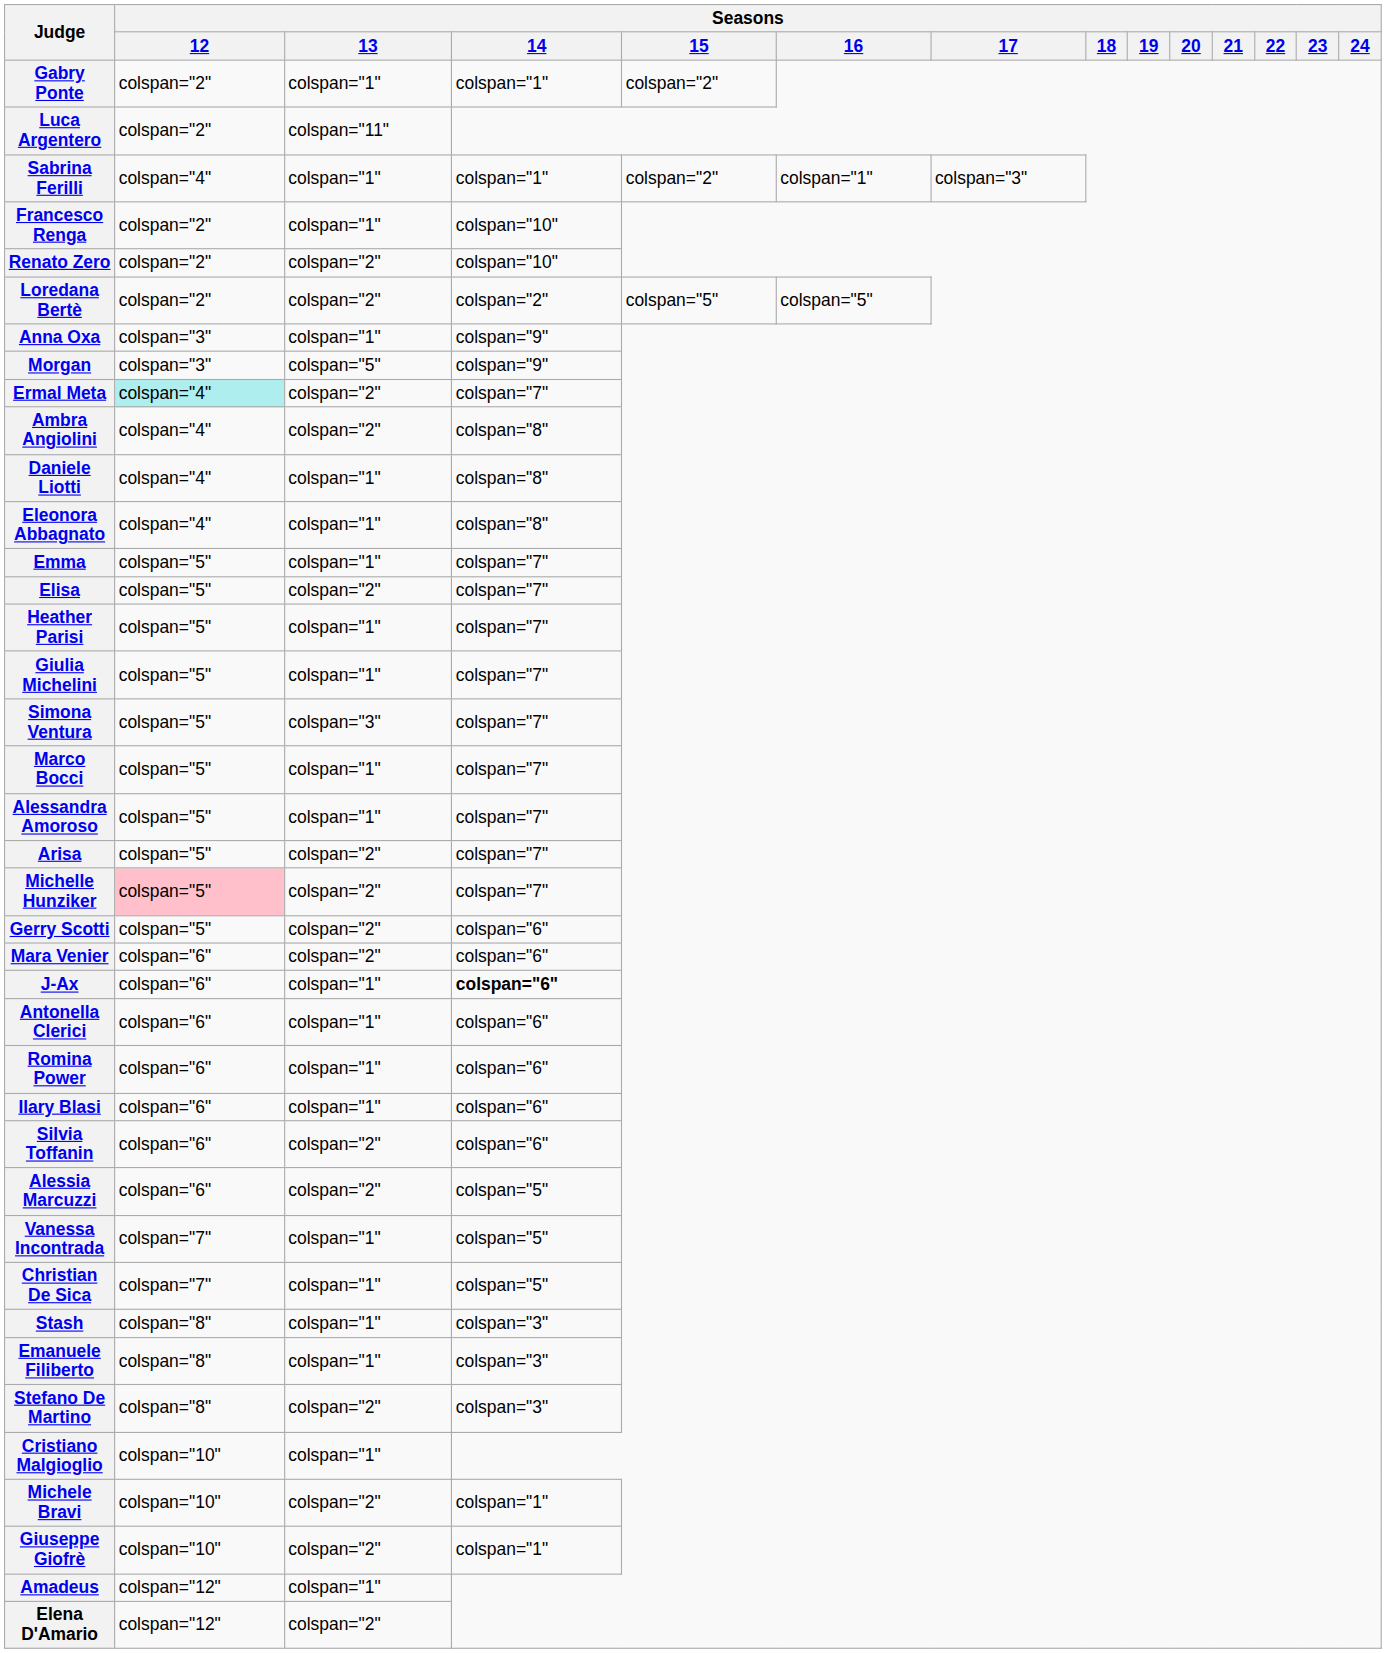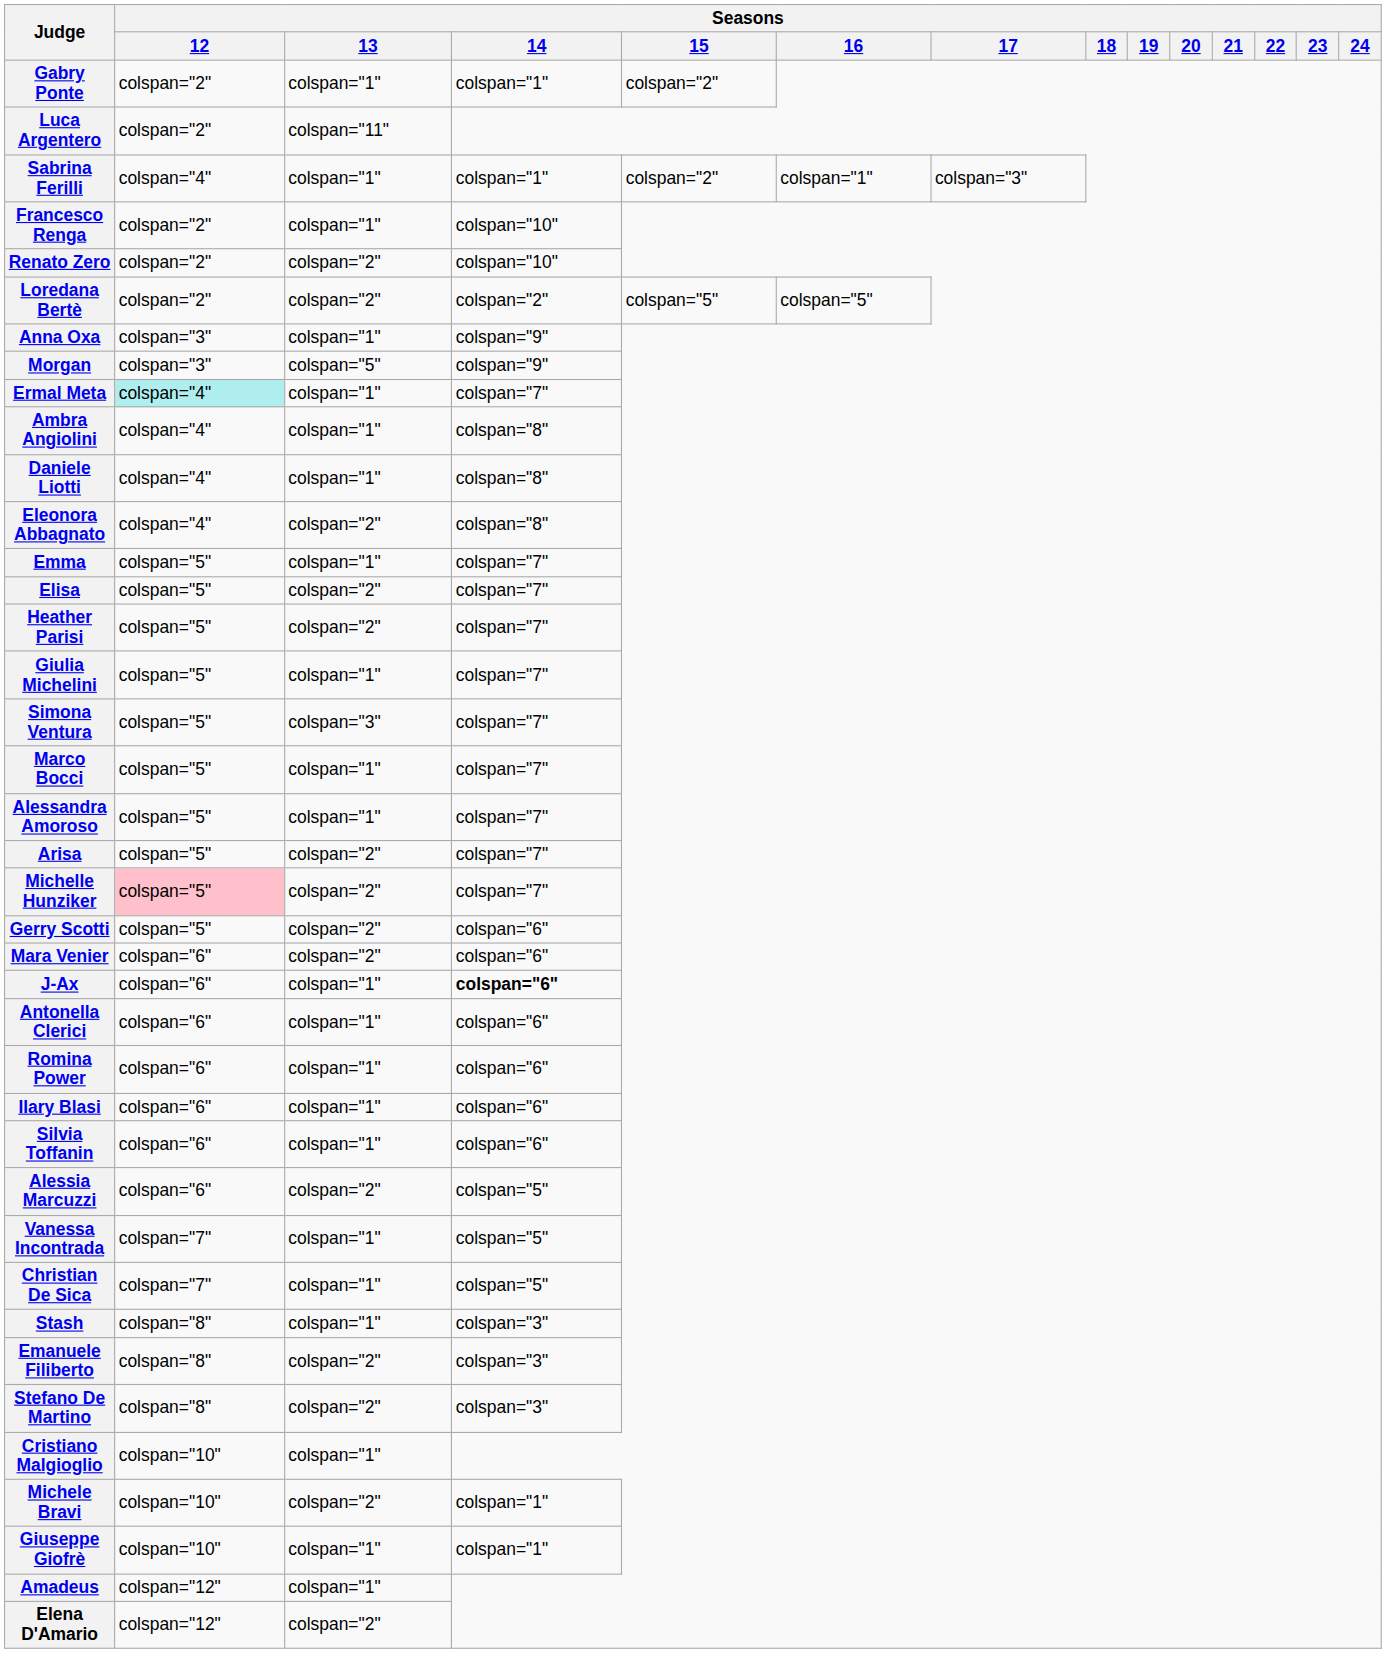(334, 393) colspan="2" -> (334, 393) colspan="1"
(334, 430) colspan="2" -> (334, 430) colspan="1"
(334, 525) colspan="1" -> (334, 525) colspan="2"
(334, 627) colspan="1" -> (334, 627) colspan="2"
(334, 1144) colspan="2" -> (334, 1144) colspan="1"
(334, 1360) colspan="1" -> (334, 1360) colspan="2"
(334, 1550) colspan="2" -> (334, 1550) colspan="1"
